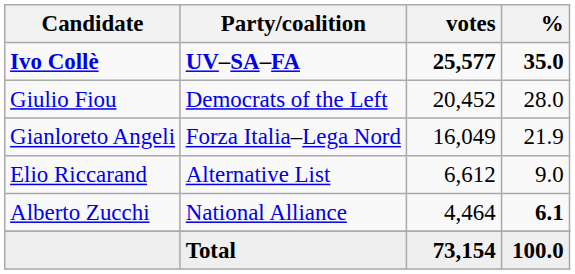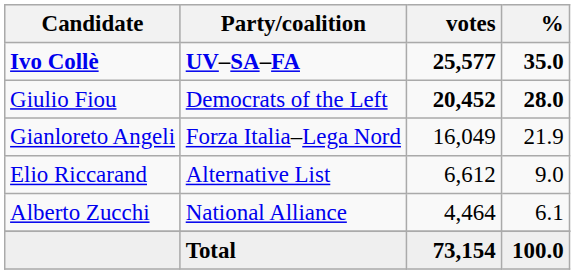(464, 99) normal -> (464, 99) bold
(544, 99) normal -> (544, 99) bold
(549, 212) bold -> (549, 212) normal
